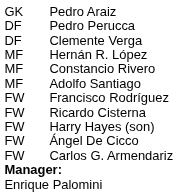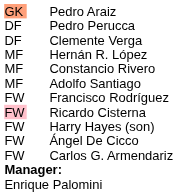(14, 11) no background -> (14, 11) lightsalmon background
(14, 112) no background -> (14, 112) pink background
